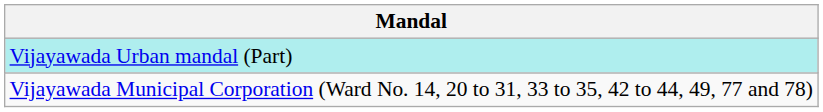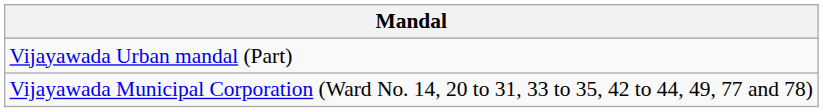(151, 55) paleturquoise background -> (151, 55) no background
